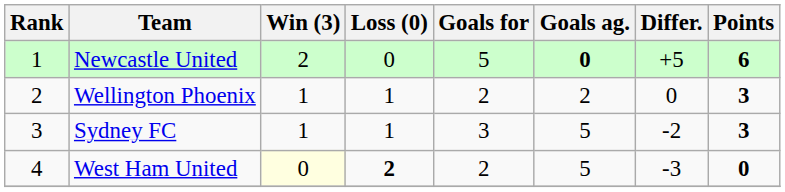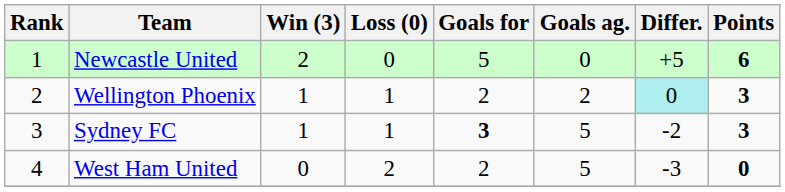(585, 58) bold -> (585, 58) normal
(672, 95) no background -> (672, 95) paleturquoise background
(484, 131) normal -> (484, 131) bold
(303, 167) lightyellow background -> (303, 167) no background
(389, 167) bold -> (389, 167) normal
